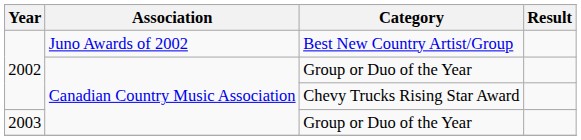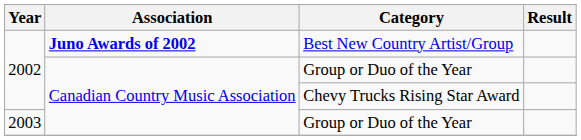(118, 43) normal -> (122, 43) bold
